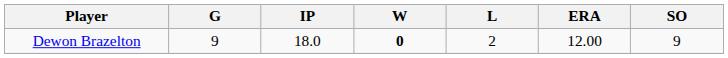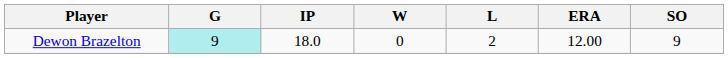(215, 41) no background -> (215, 41) paleturquoise background
(400, 41) bold -> (400, 41) normal
